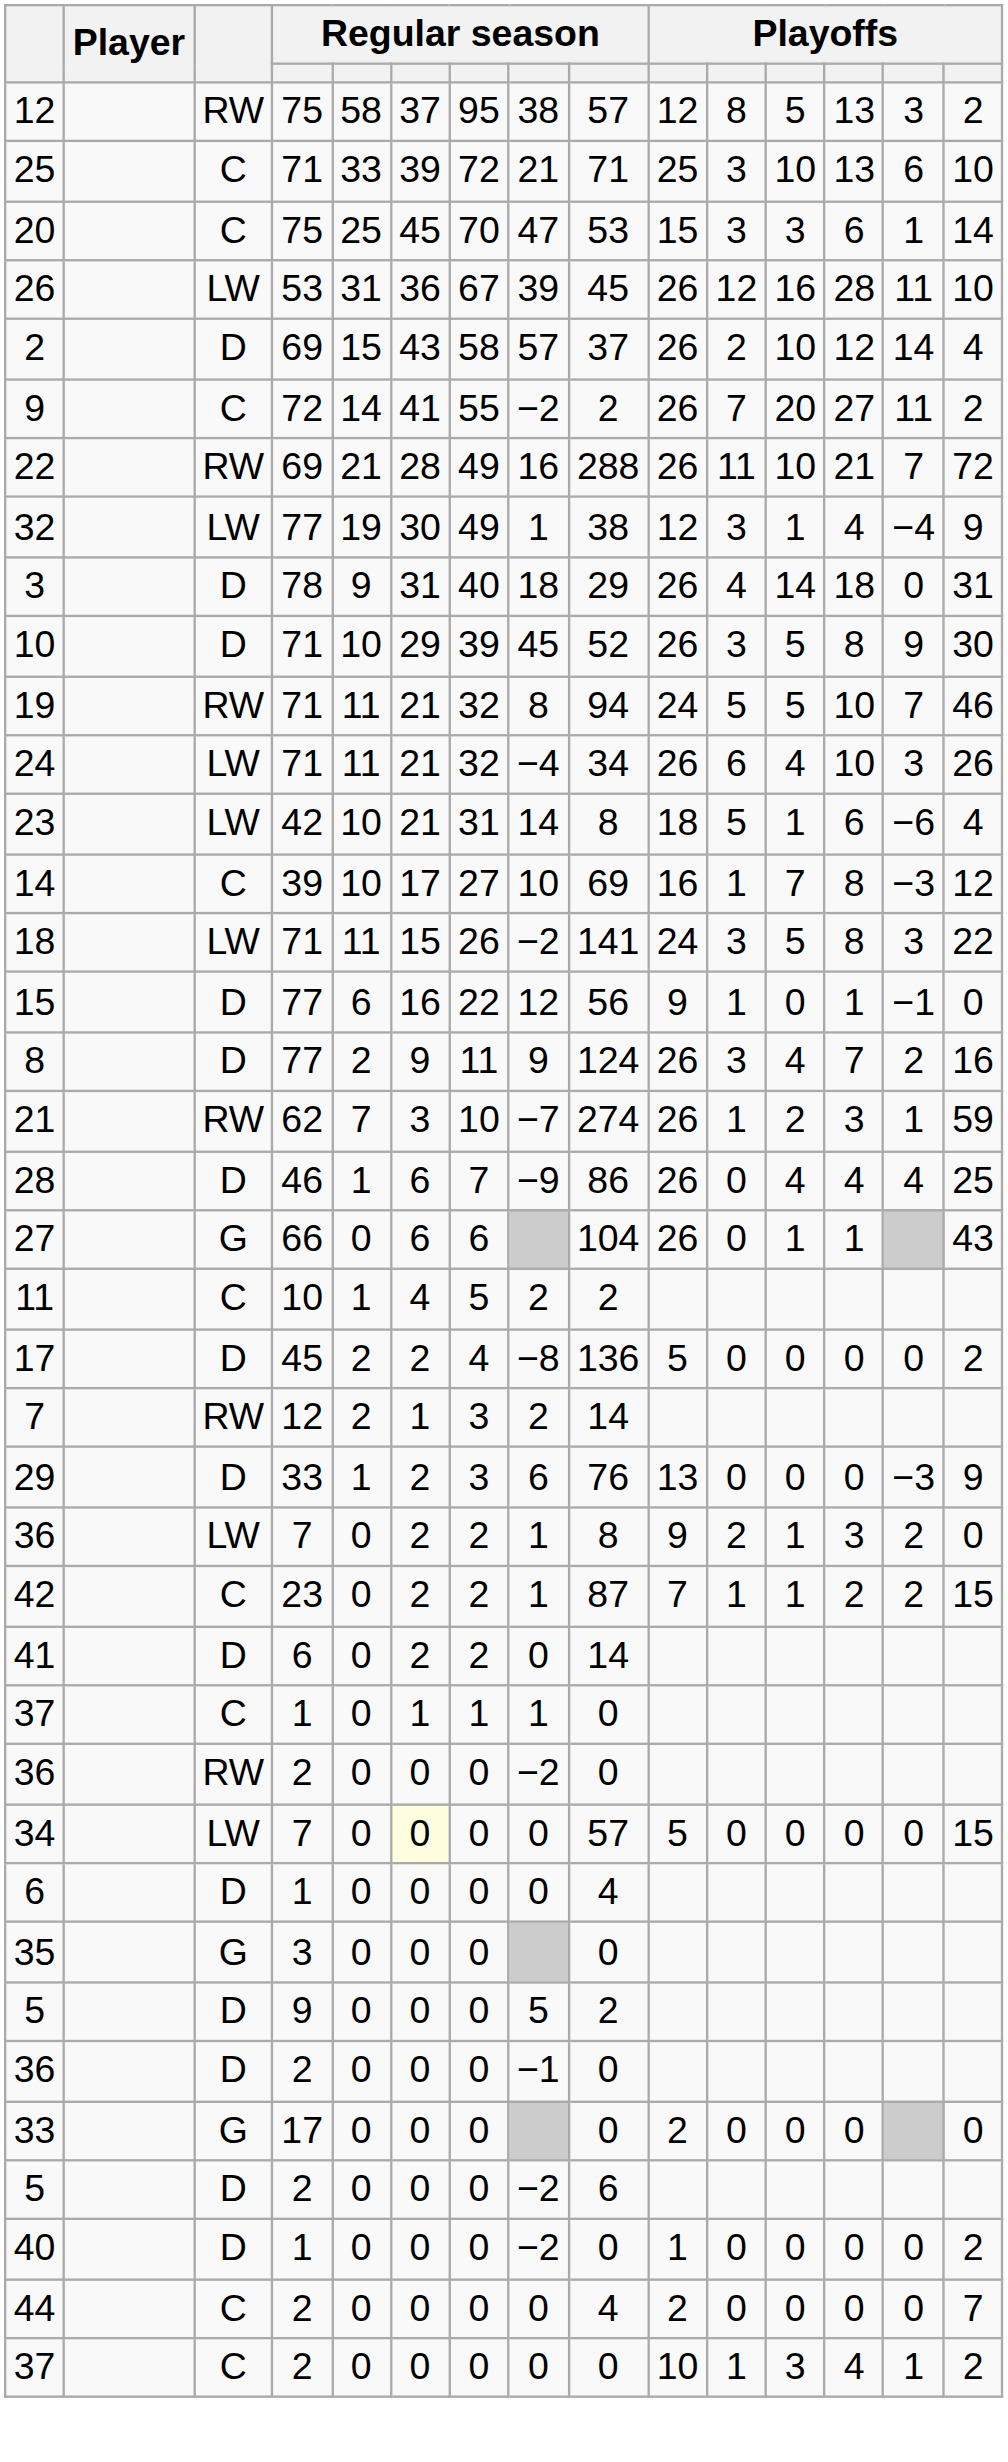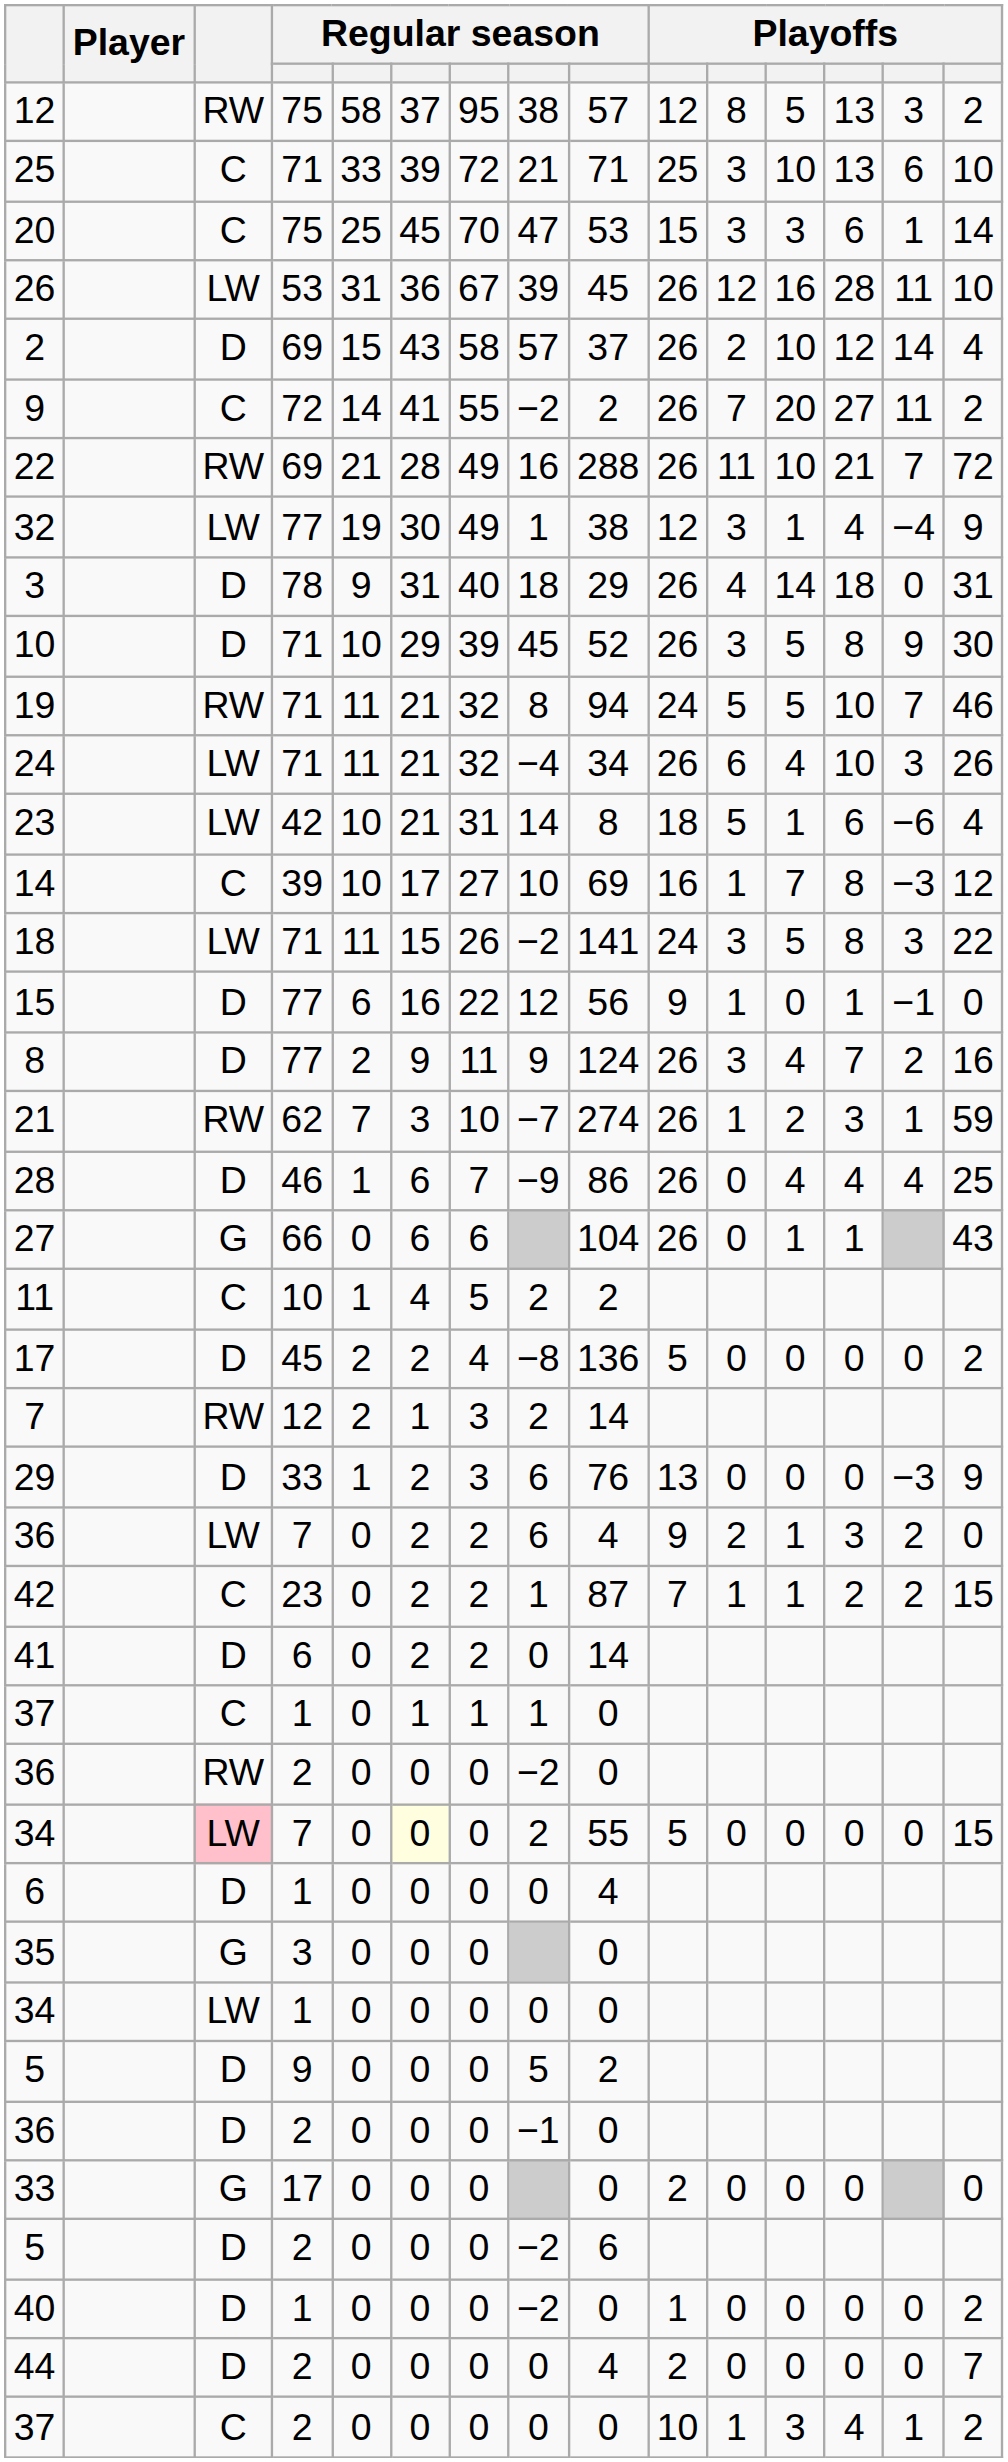(538, 1535) 1 -> (538, 1535) 6
(608, 1535) 8 -> (608, 1535) 4
(233, 1832) no background -> (233, 1832) pink background
(538, 1832) 0 -> (538, 1832) 2
(608, 1832) 57 -> (608, 1832) 55
+ row: (35, 2010)
(233, 2307) C -> (233, 2367) D
